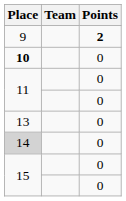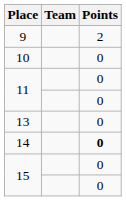(100, 36) bold -> (100, 36) normal
(23, 57) bold -> (23, 57) normal
(23, 143) lightgrey background -> (23, 143) no background
(100, 143) normal -> (100, 143) bold
